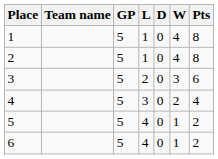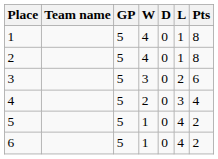columns swapped: (179, 15) <-> (146, 15)
